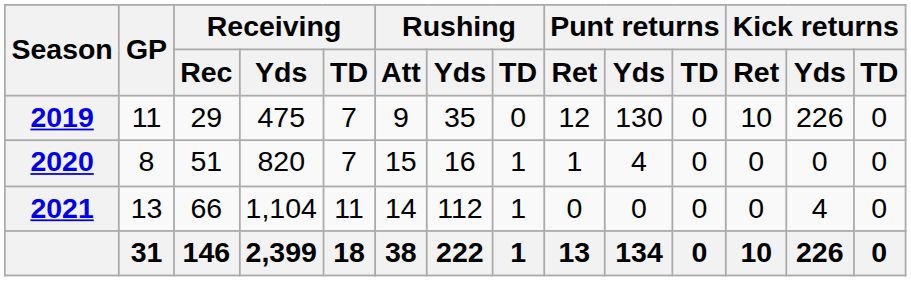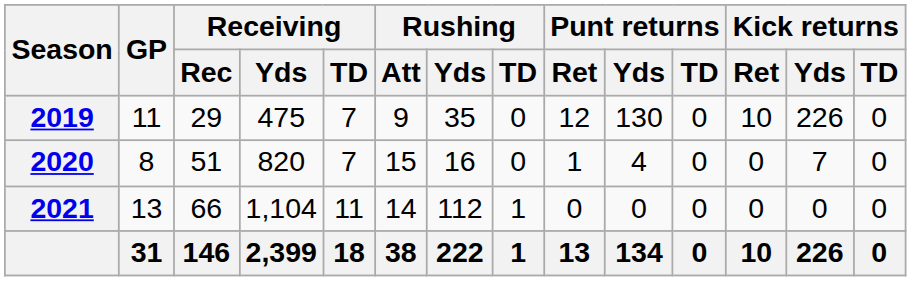(518, 162) 1 -> (518, 162) 0
(820, 162) 0 -> (820, 162) 7
(820, 207) 4 -> (820, 207) 0
